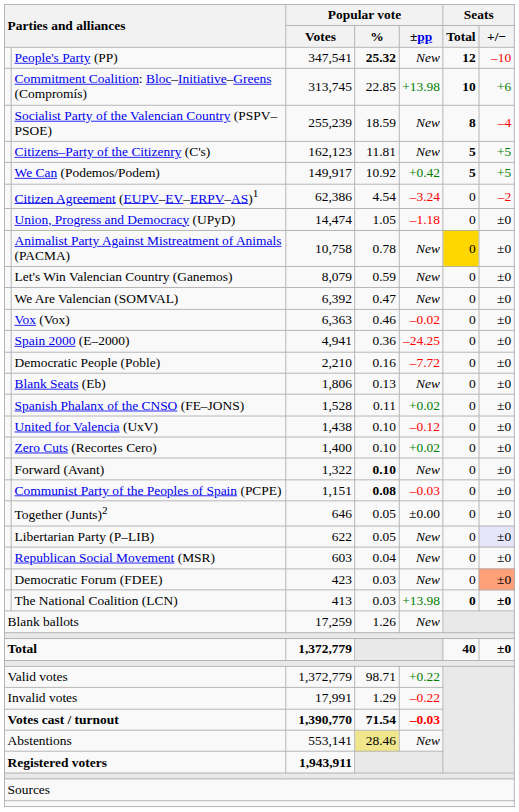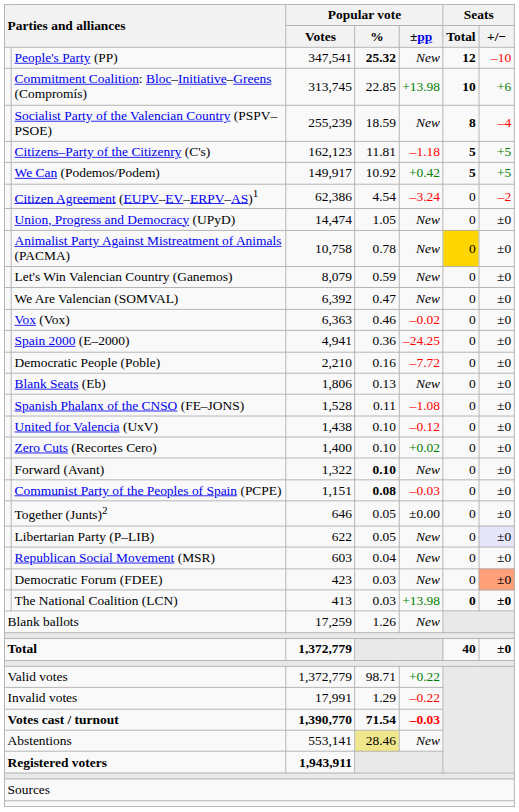(428, 151) New -> (425, 151) –1.18
(425, 219) –1.18 -> (428, 219) New
(424, 405) +0.02 -> (425, 405) –1.08
